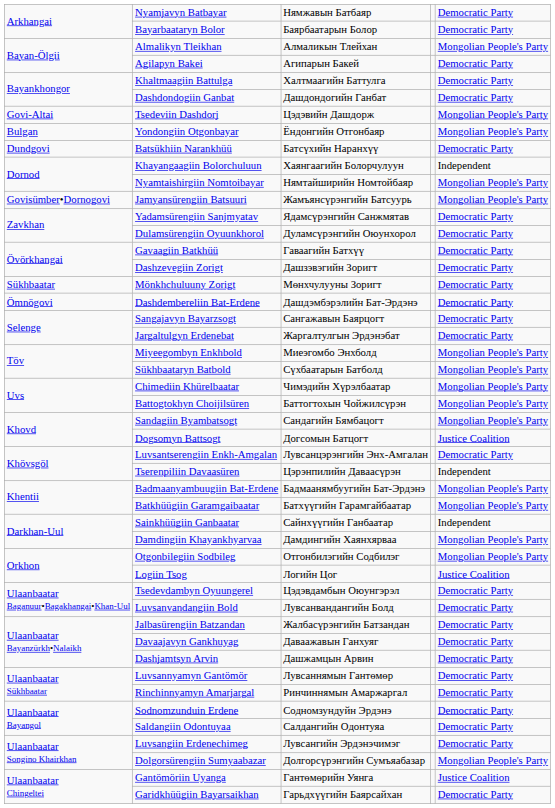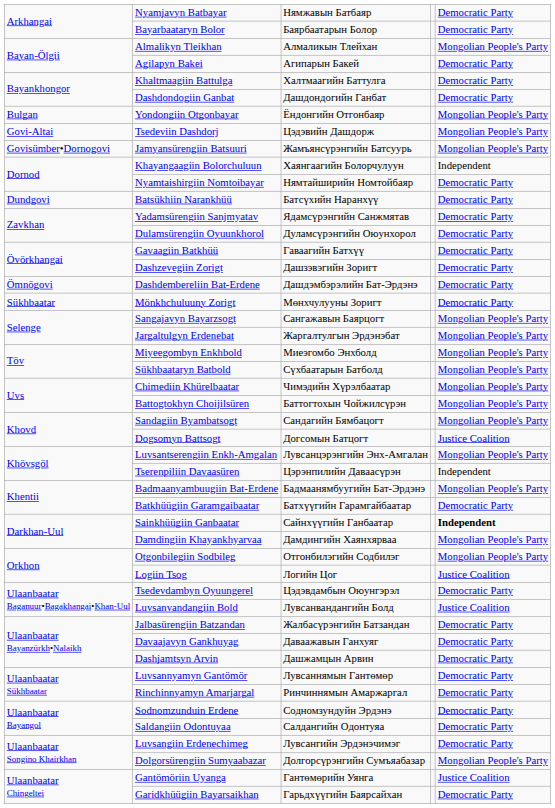rows swapped: (187, 132) <-> (177, 115)
rows swapped: (191, 200) <-> (183, 149)
(493, 183) Mongolian People's Party -> (475, 183) Democratic Party
rows swapped: (197, 302) <-> (185, 285)
(475, 319) Democratic Party -> (493, 319) Mongolian People's Party
(475, 336) Democratic Party -> (493, 336) Mongolian People's Party
(475, 455) Democratic Party -> (493, 455) Mongolian People's Party
(493, 506) Mongolian People's Party -> (475, 506) Democratic Party
(464, 523) normal -> (467, 523) bold
(475, 608) Democratic Party -> (474, 608) Justice Coalition
